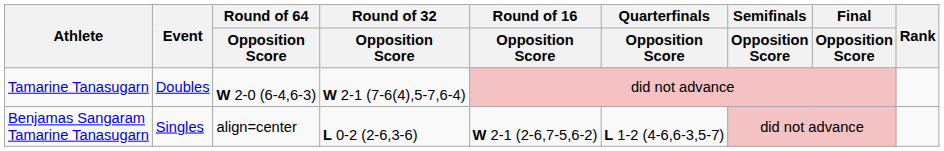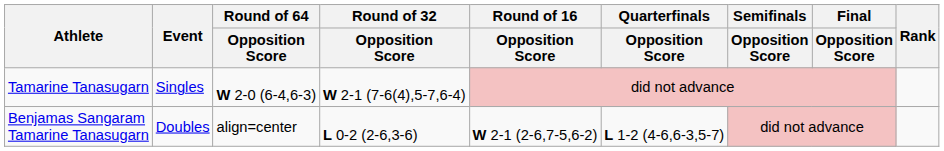(183, 87) Doubles -> (180, 87) Singles
(180, 127) Singles -> (183, 127) Doubles
